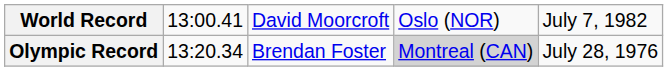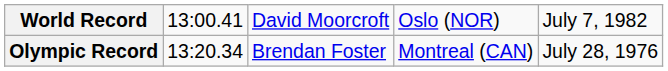(466, 51) lightgrey background -> (466, 51) no background
